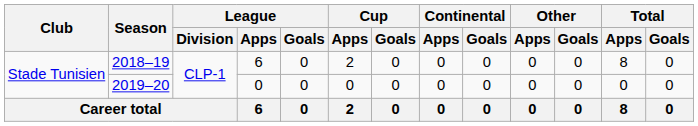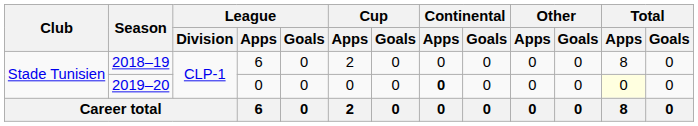(441, 86) normal -> (441, 86) bold
(624, 86) no background -> (624, 86) lightyellow background
